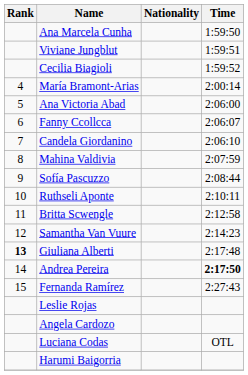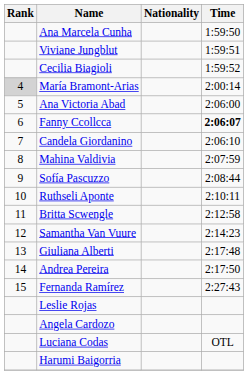(20, 86) no background -> (20, 86) lightgrey background
(223, 123) normal -> (223, 123) bold
(20, 251) bold -> (20, 251) normal
(223, 269) bold -> (223, 269) normal
